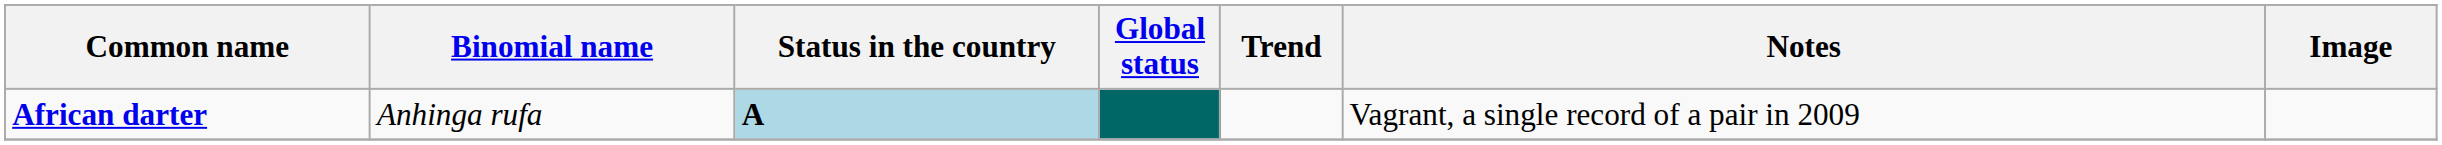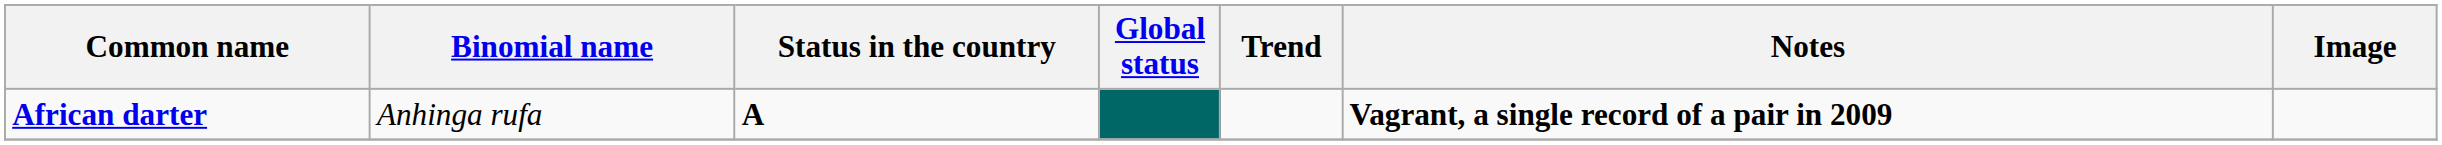(753, 113) lightblue background -> (753, 113) no background
(1605, 113) normal -> (1621, 113) bold
